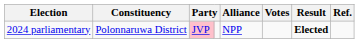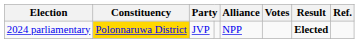(141, 30) no background -> (141, 30) gold background
(201, 30) pink background -> (201, 30) no background
